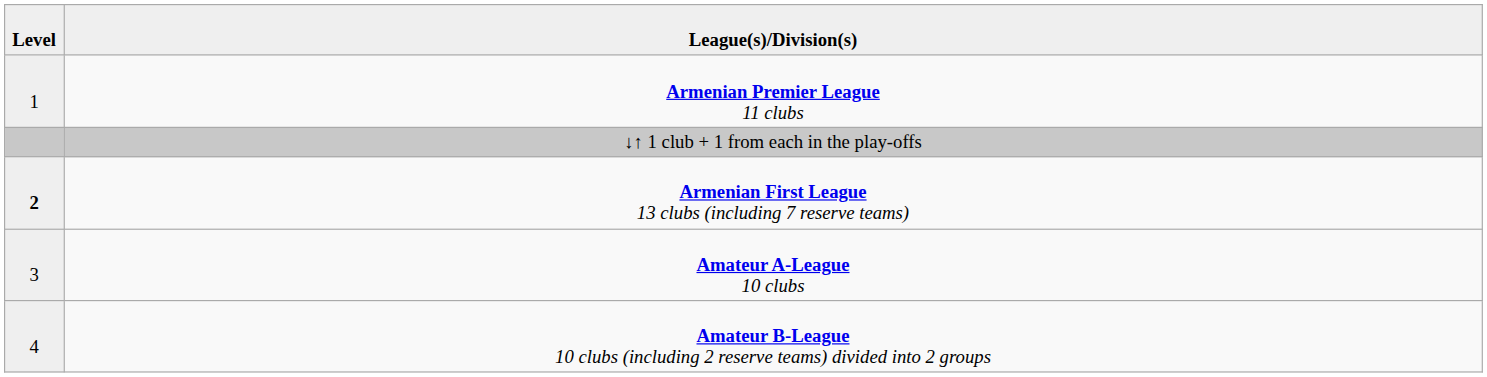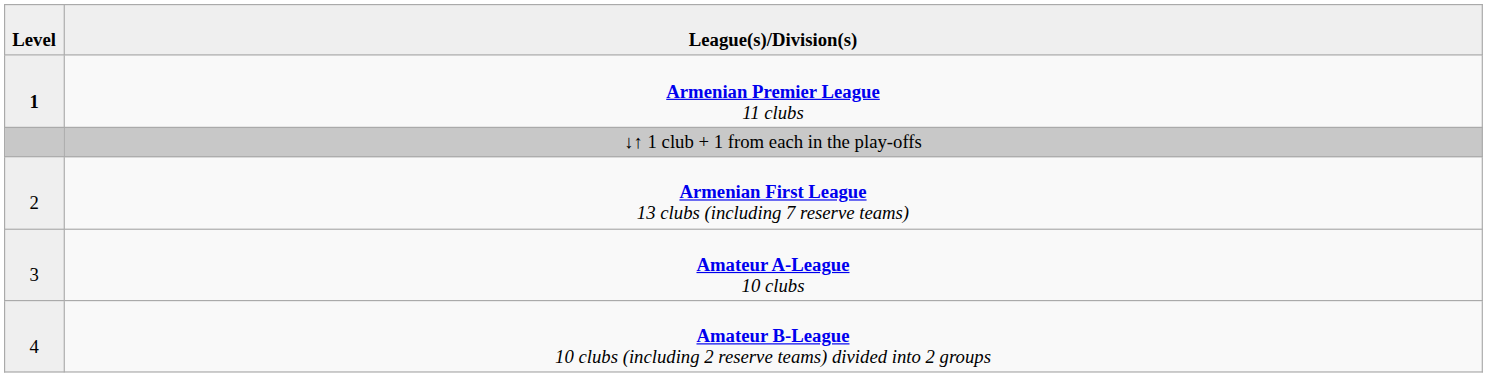(34, 101) normal -> (34, 101) bold
(34, 203) bold -> (34, 203) normal
